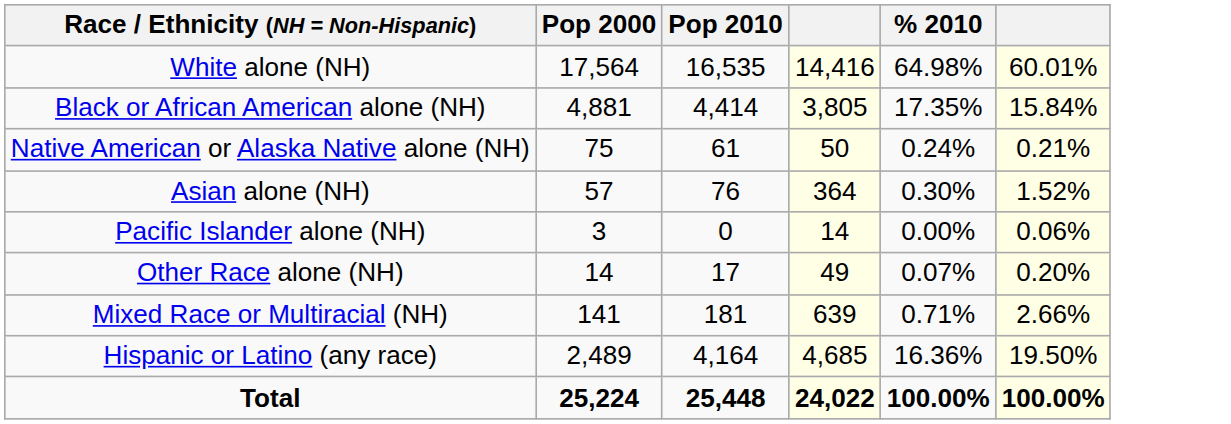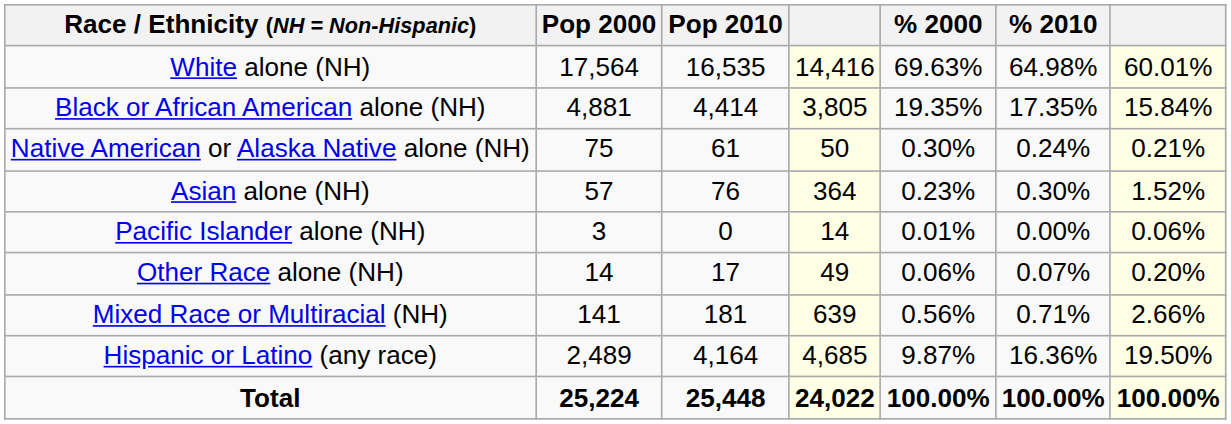+ column: (938, 25)
